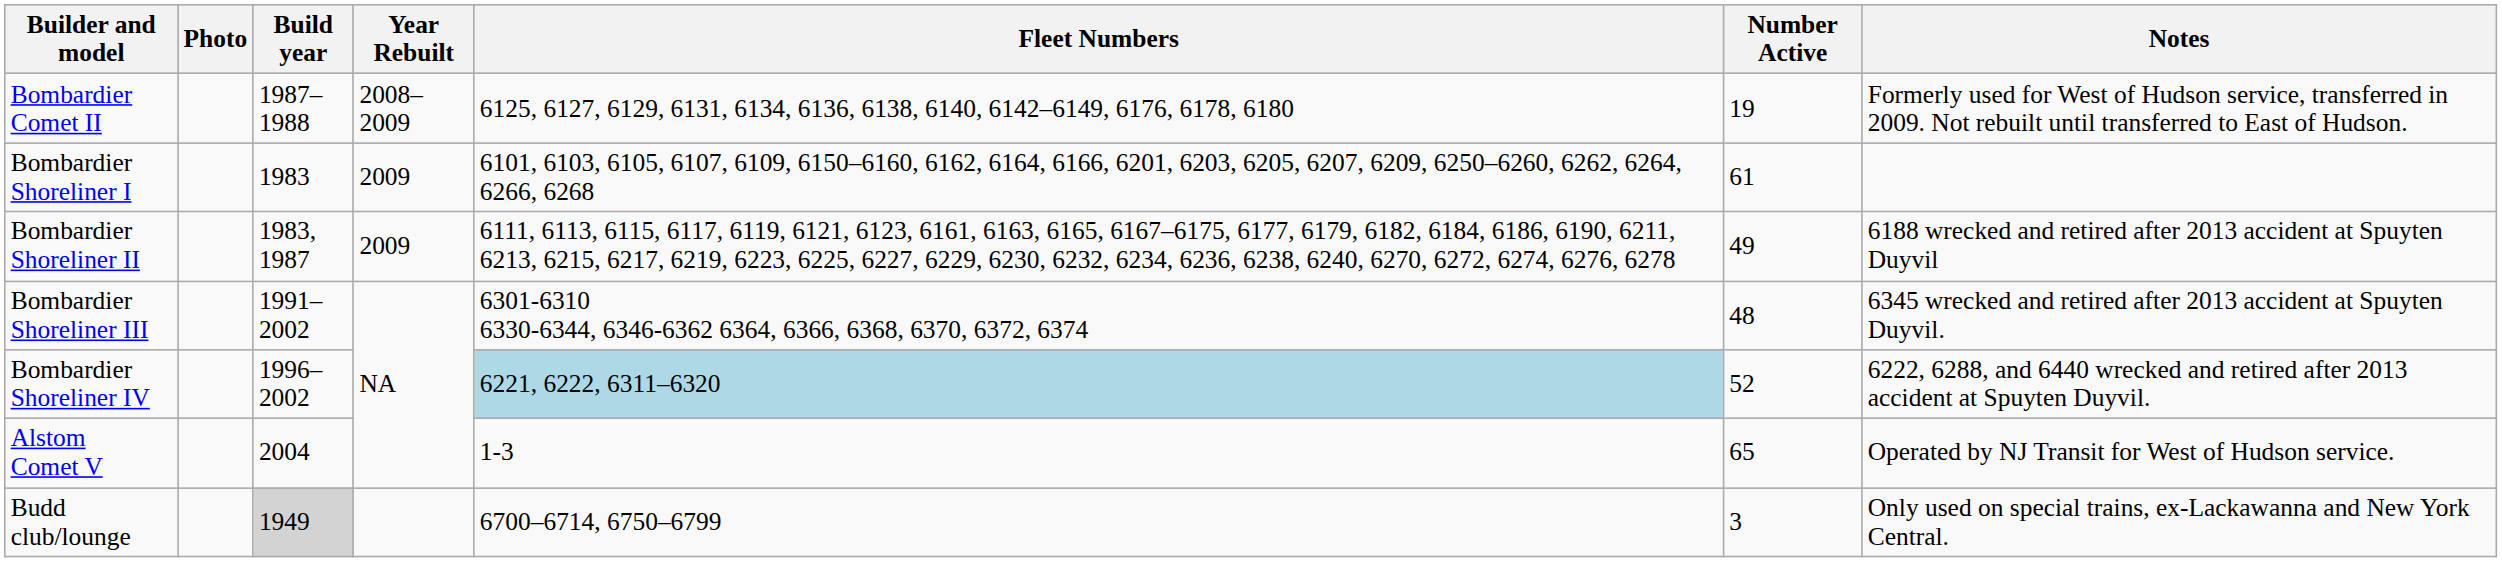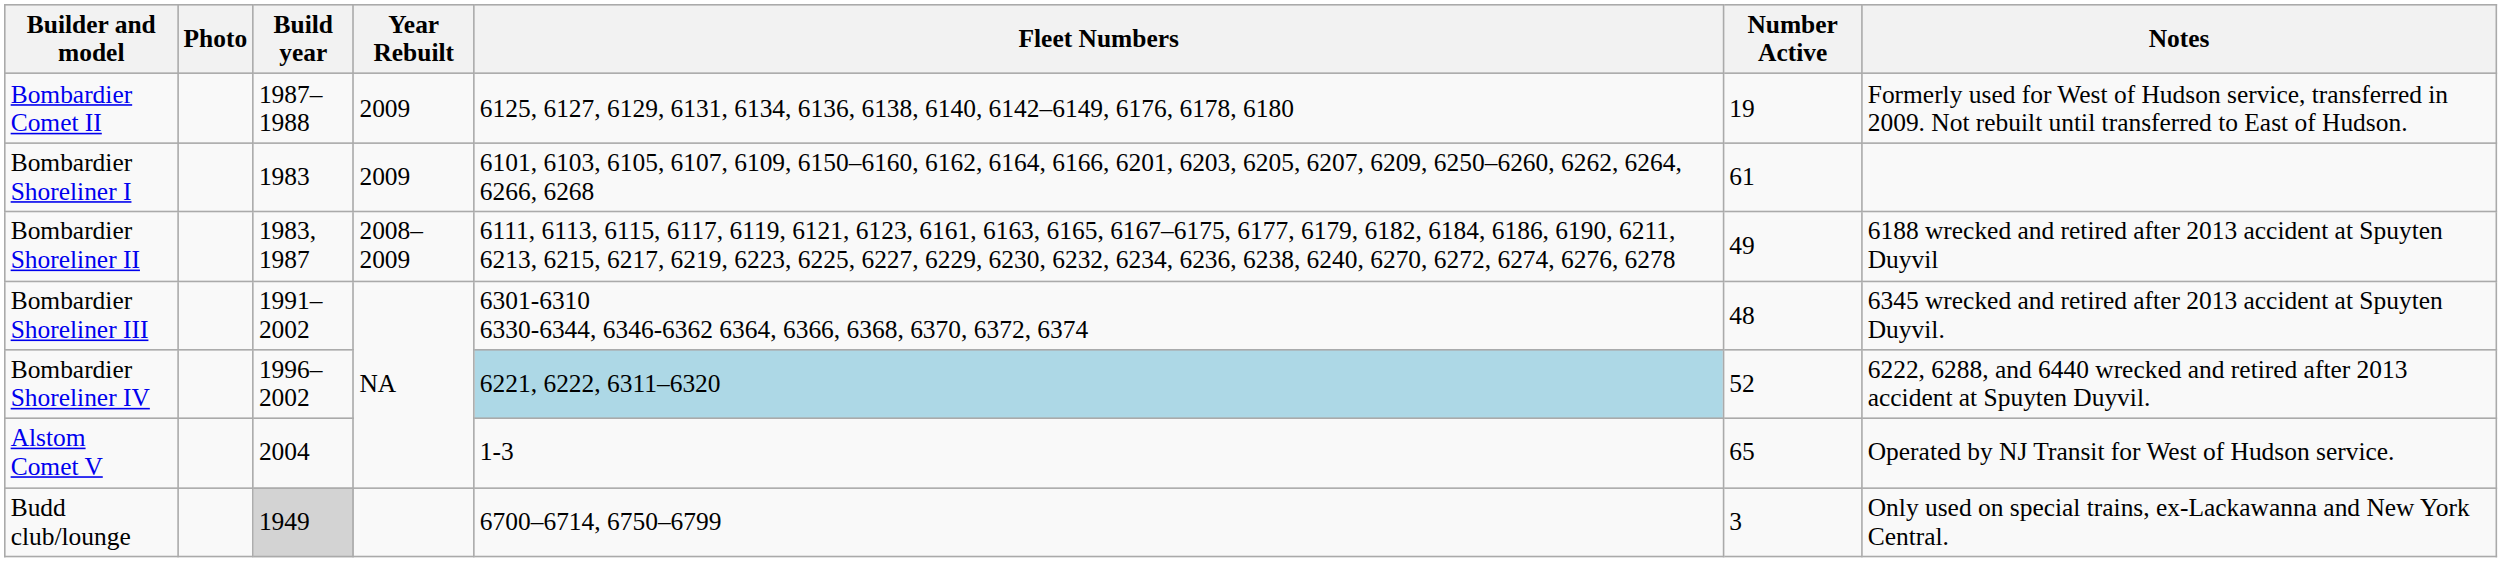(391, 107) 2008–2009 -> (385, 107) 2009
(385, 245) 2009 -> (391, 245) 2008–2009
